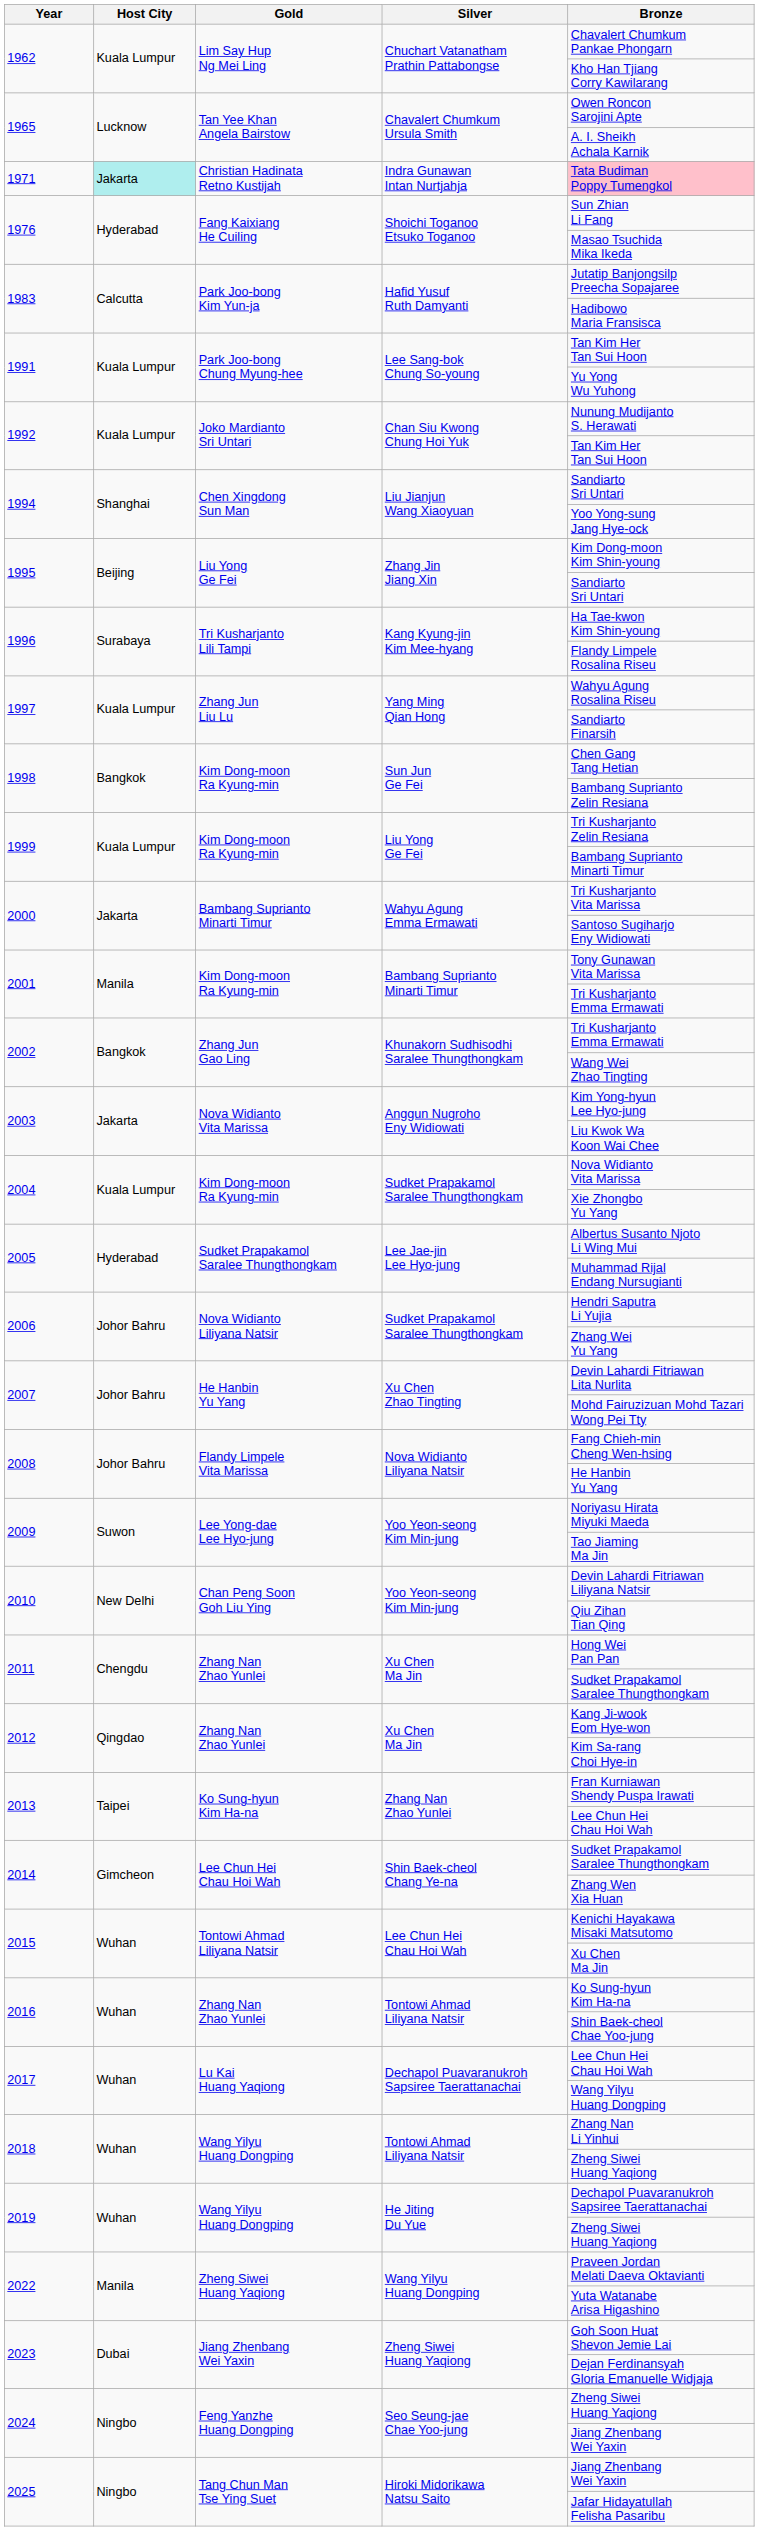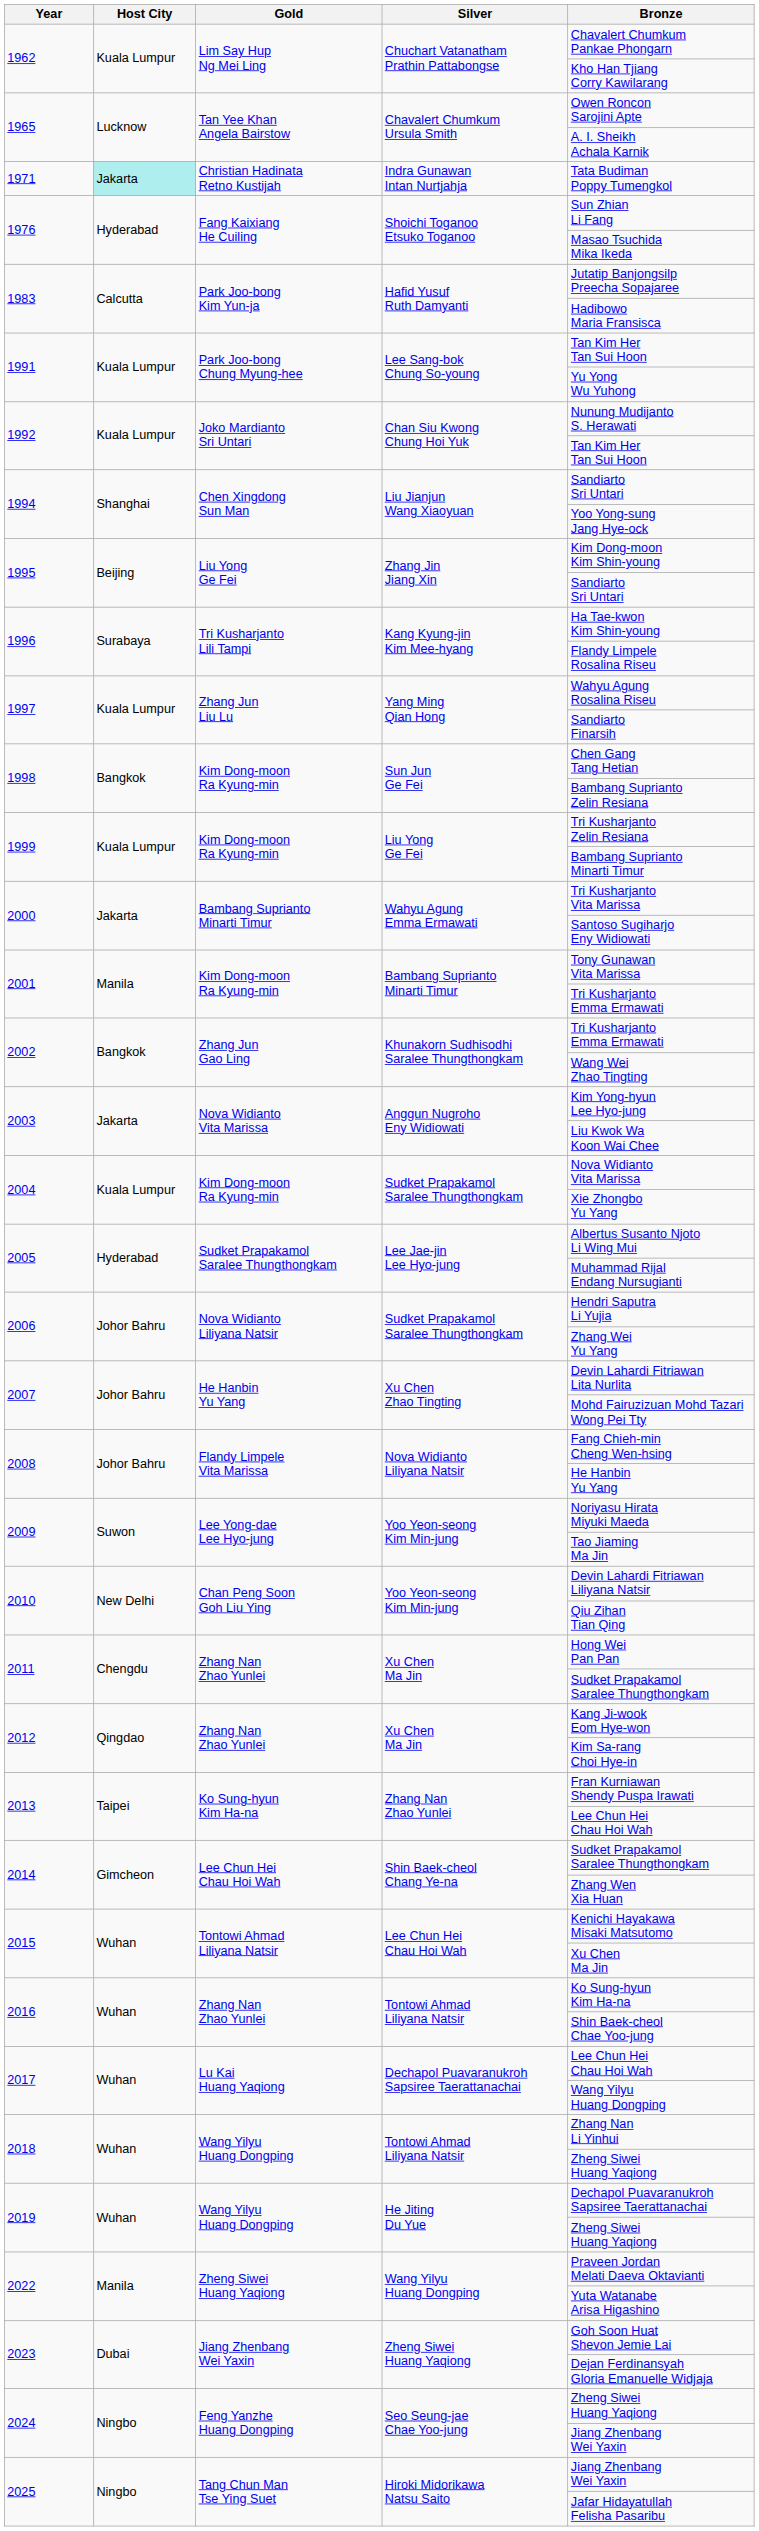(621, 178) pink background -> (621, 178) no background
